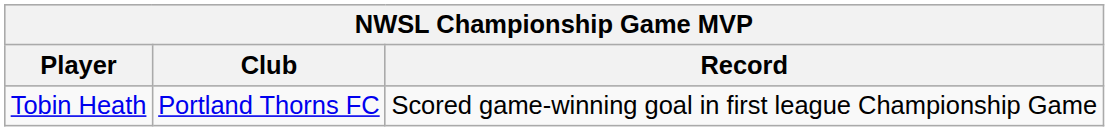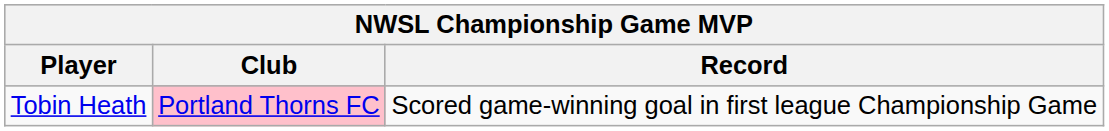(269, 105) no background -> (269, 105) pink background
